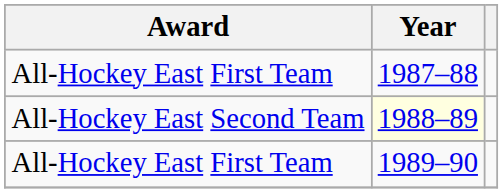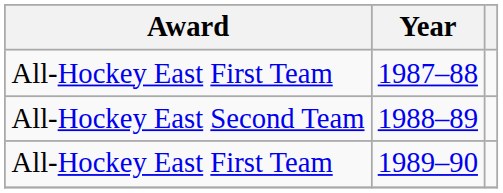(428, 118) lightyellow background -> (428, 118) no background
